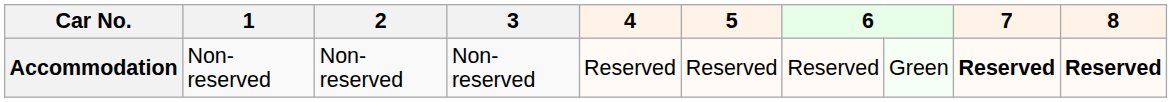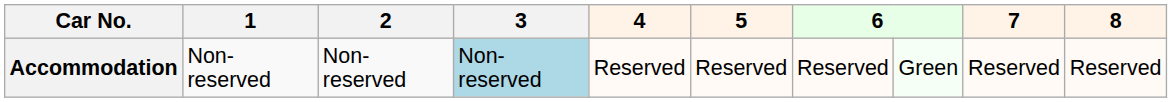(494, 67) no background -> (500, 67) lightblue background
(1007, 67) bold -> (1014, 67) normal
(1113, 67) bold -> (1116, 67) normal
